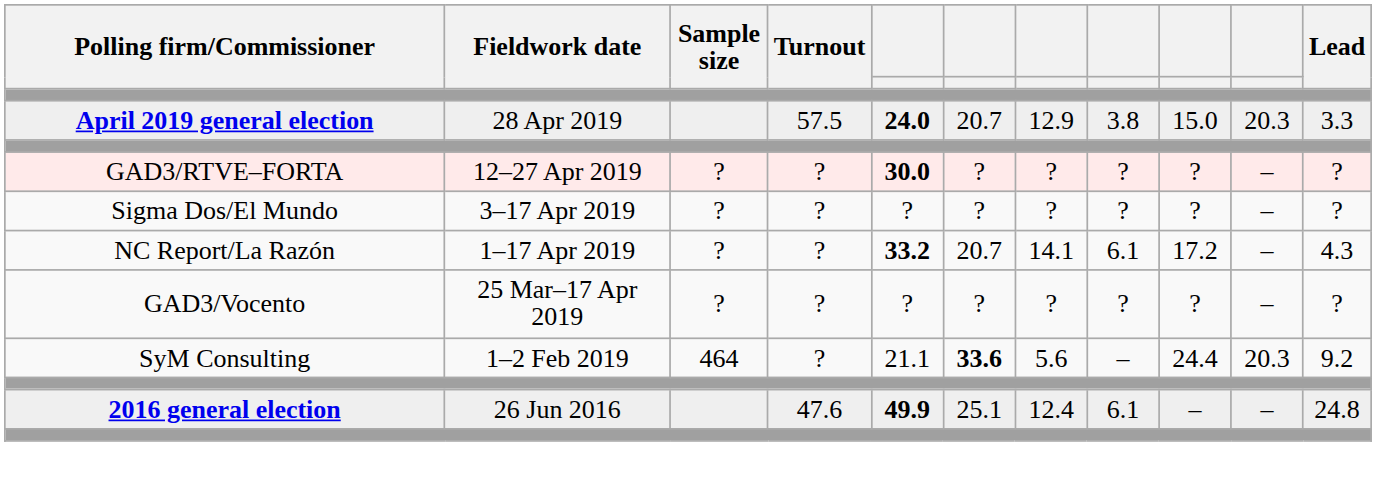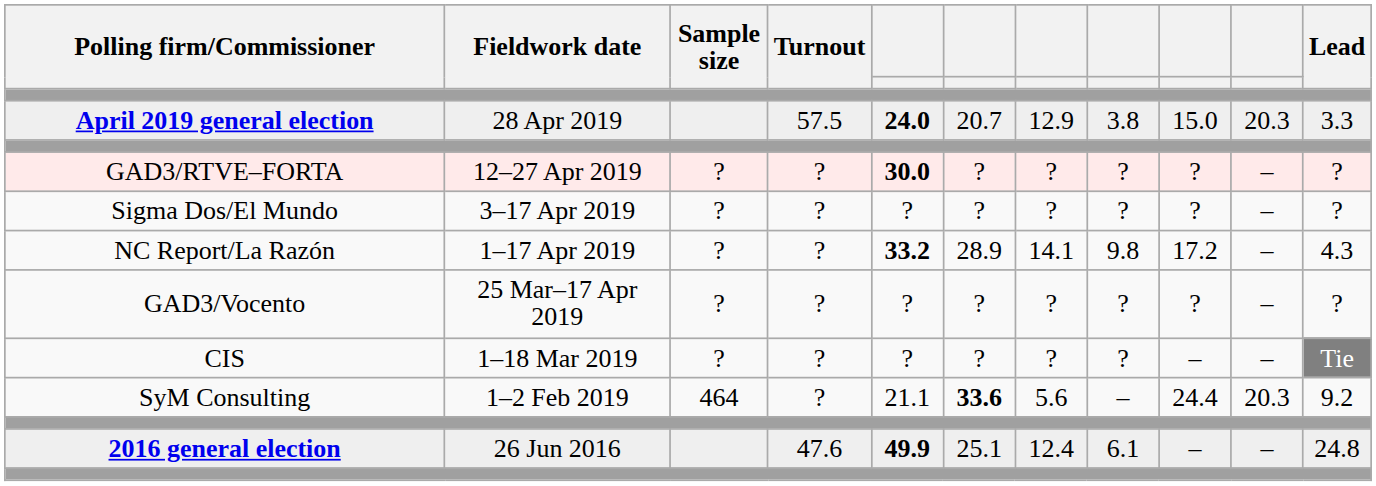(979, 250) 20.7 -> (979, 250) 28.9
(1123, 250) 6.1 -> (1123, 250) 9.8
+ row: (225, 357)
